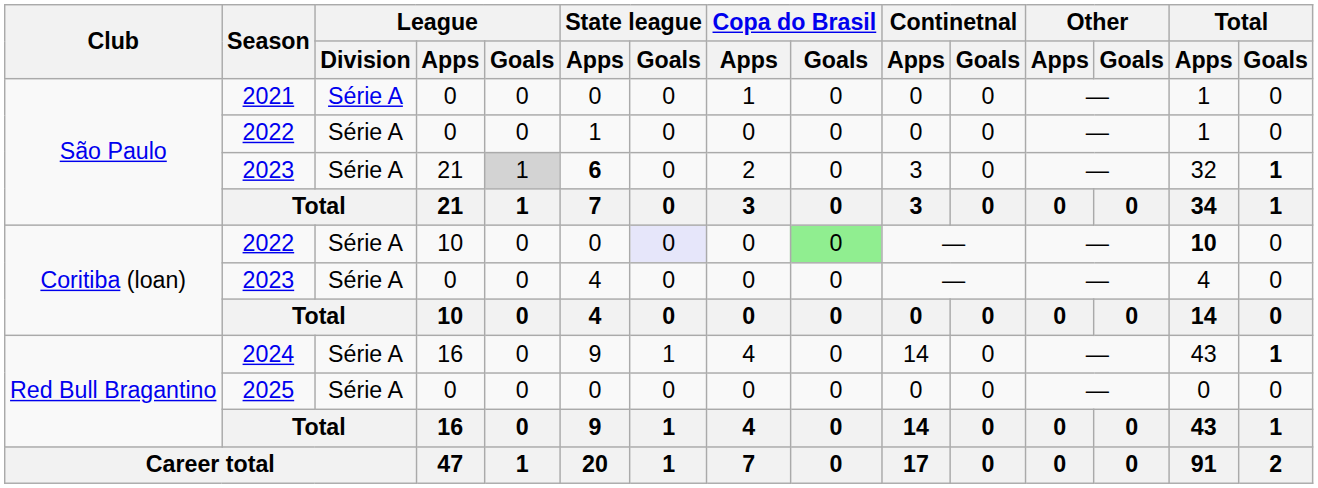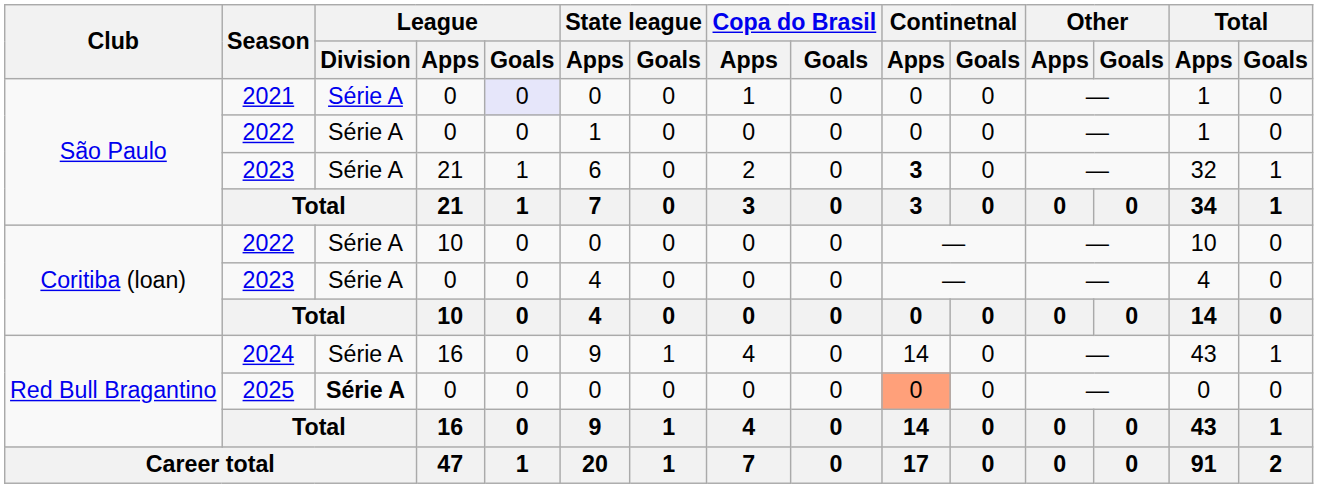(522, 96) no background -> (522, 96) lavender background
(522, 170) lightgrey background -> (522, 170) no background
(595, 170) bold -> (595, 170) normal
(916, 170) normal -> (916, 170) bold
(1276, 170) bold -> (1276, 170) normal
(669, 243) lavender background -> (669, 243) no background
(836, 243) lightgreen background -> (836, 243) no background
(1204, 243) bold -> (1204, 243) normal
(1276, 354) bold -> (1276, 354) normal
(365, 390) normal -> (365, 390) bold
(916, 390) no background -> (916, 390) lightsalmon background
